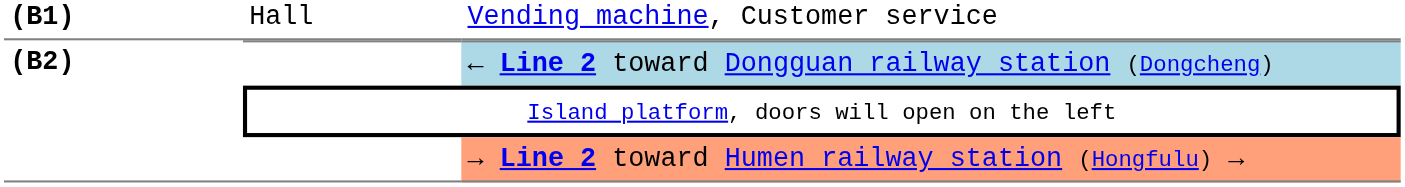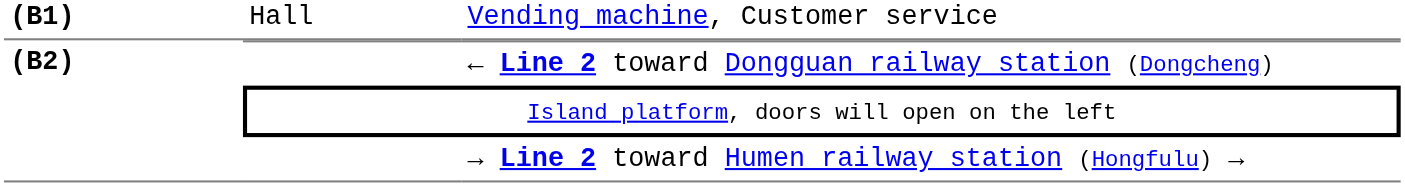(871, 64) lightblue background -> (871, 64) no background
(856, 159) lightsalmon background -> (856, 159) no background
